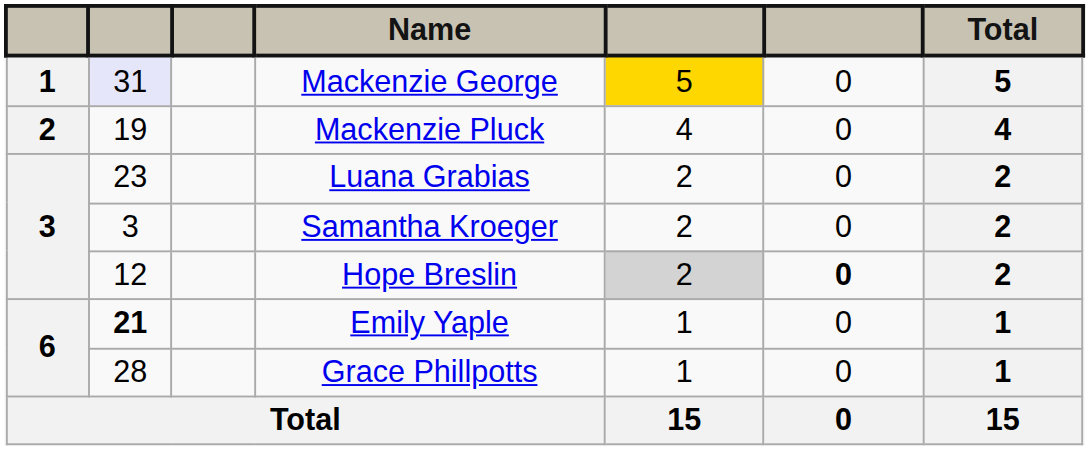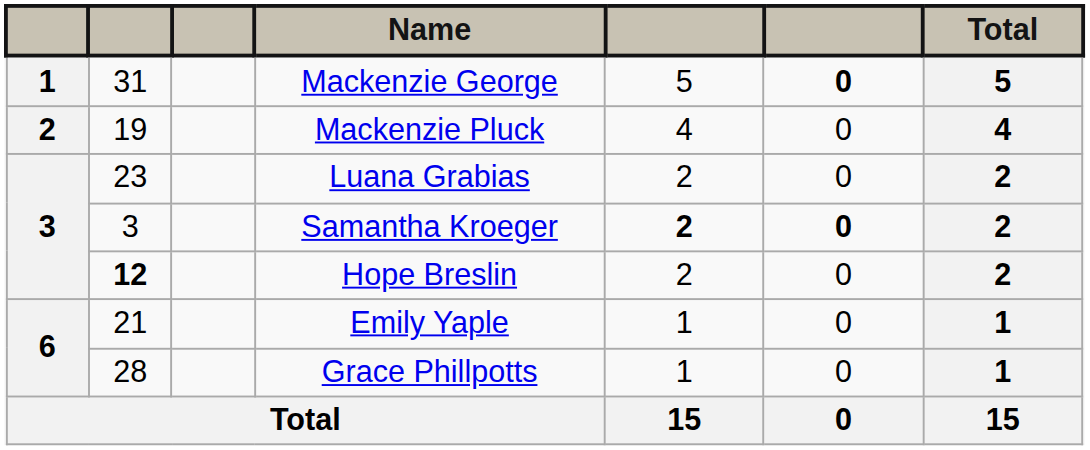(130, 81) lavender background -> (130, 81) no background
(684, 81) gold background -> (684, 81) no background
(844, 81) normal -> (844, 81) bold
(684, 226) normal -> (684, 226) bold
(844, 226) normal -> (844, 226) bold
(130, 274) normal -> (130, 274) bold
(684, 274) lightgrey background -> (684, 274) no background
(844, 274) bold -> (844, 274) normal
(130, 323) bold -> (130, 323) normal
